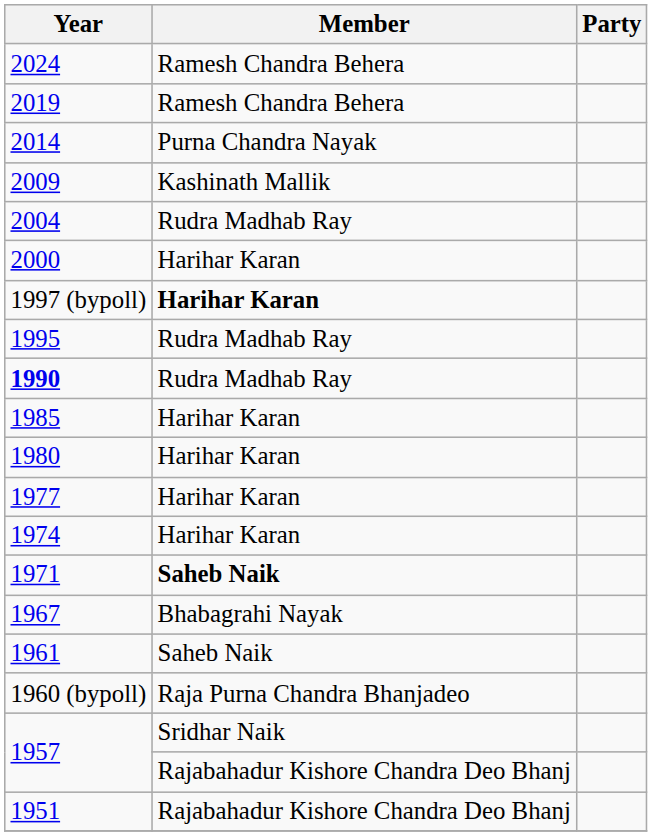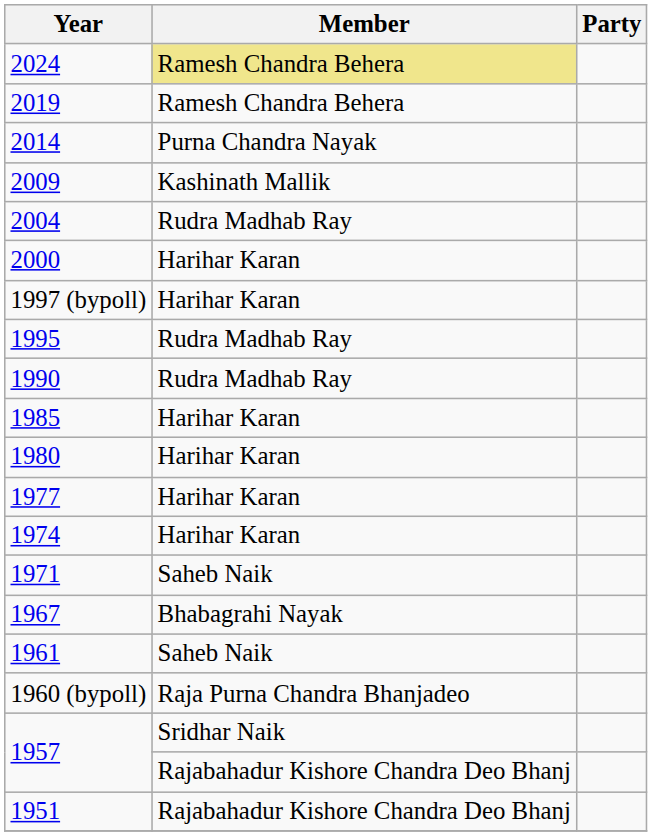(281, 63) no background -> (281, 63) khaki background
(238, 299) bold -> (229, 299) normal
(35, 378) bold -> (35, 378) normal
(219, 574) bold -> (215, 574) normal
